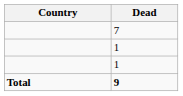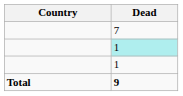(117, 47) no background -> (117, 47) paleturquoise background
